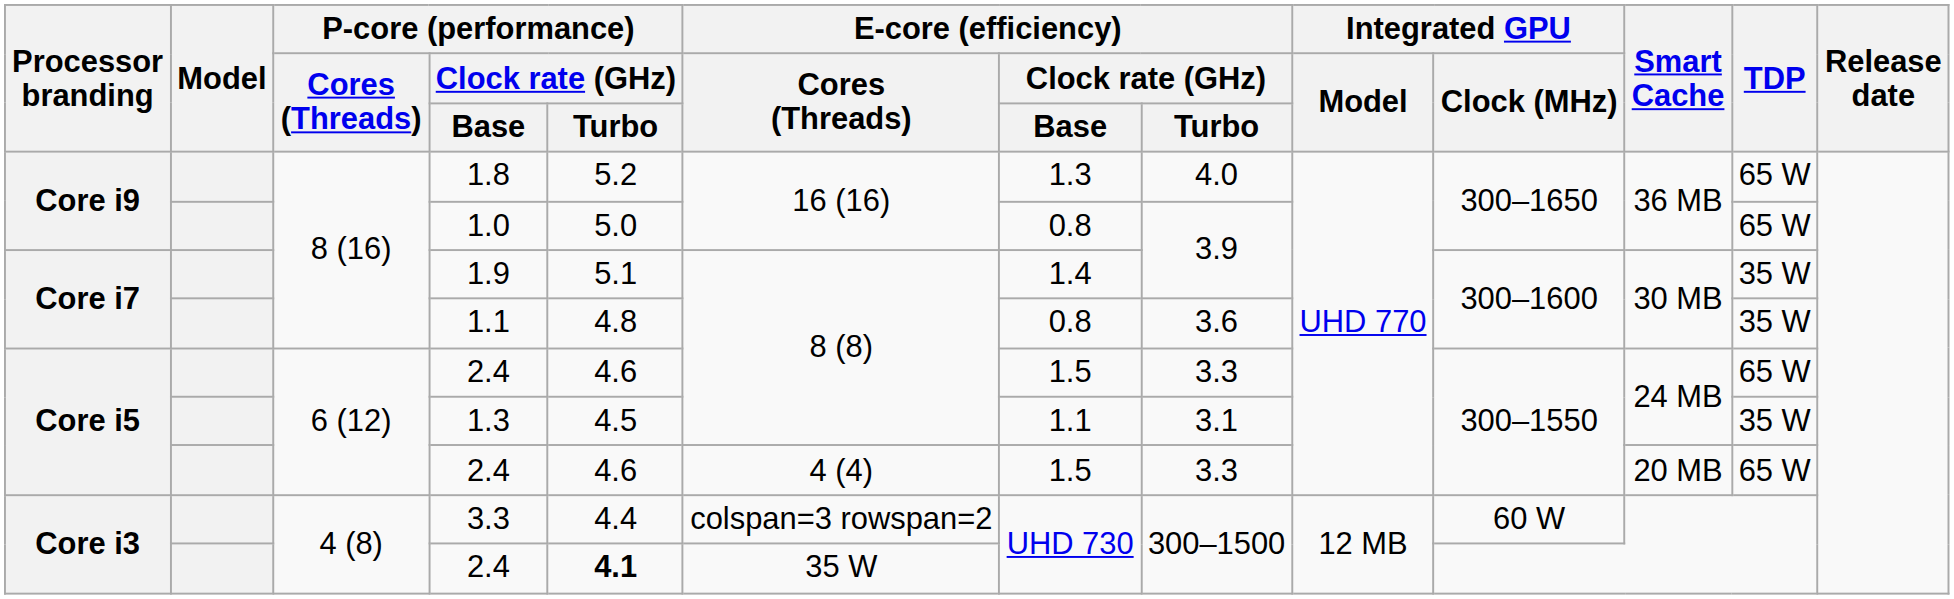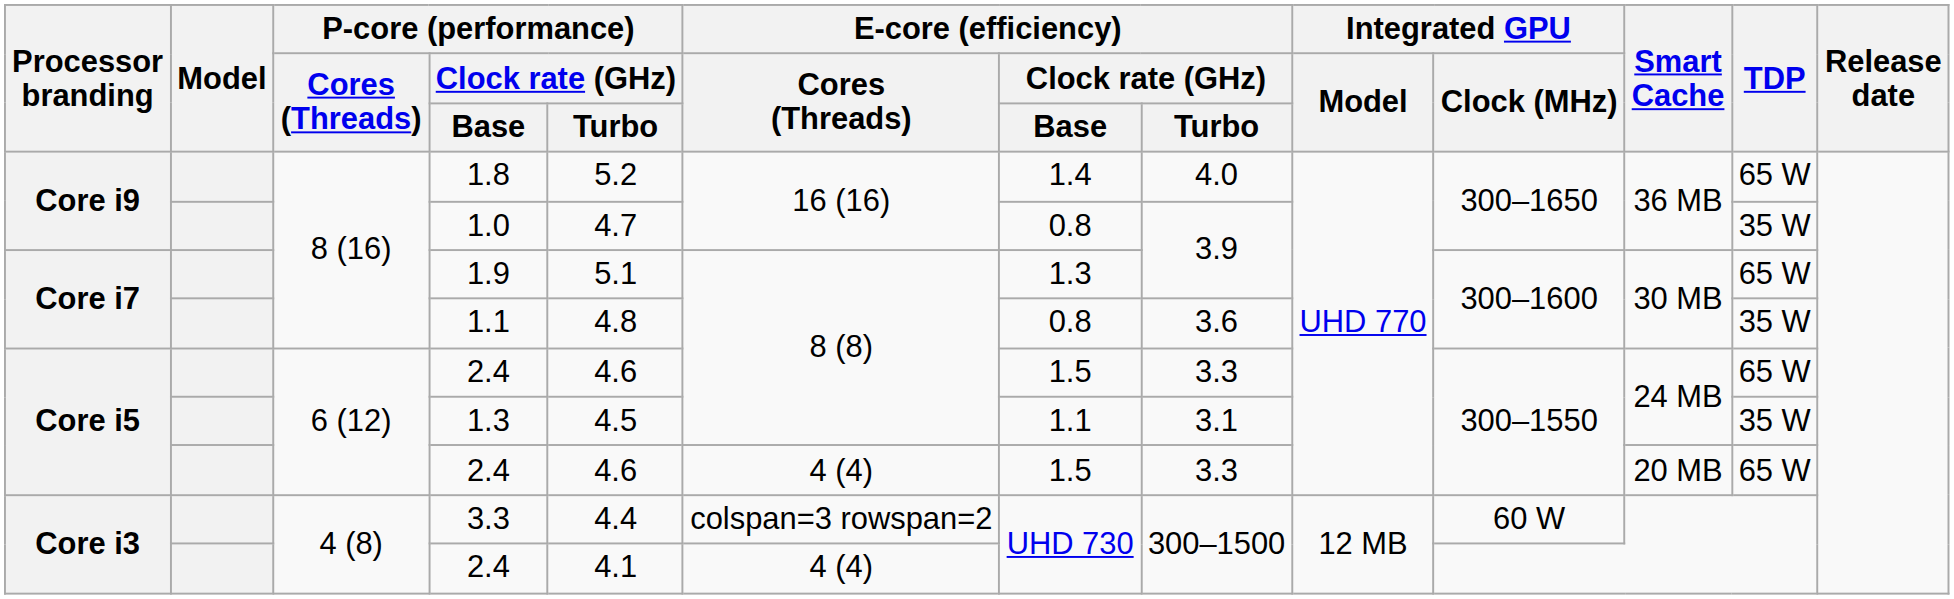(1070, 175) 1.3 -> (1070, 175) 1.4
(616, 224) 5.0 -> (616, 224) 4.7
(1775, 224) 65 W -> (1775, 224) 35 W
(1070, 273) 1.4 -> (1070, 273) 1.3
(1775, 273) 35 W -> (1775, 273) 65 W
(616, 567) bold -> (616, 567) normal
(841, 567) 35 W -> (841, 567) 4 (4)
